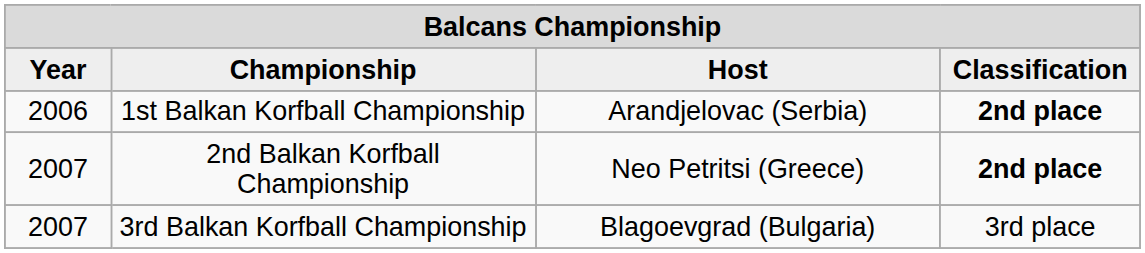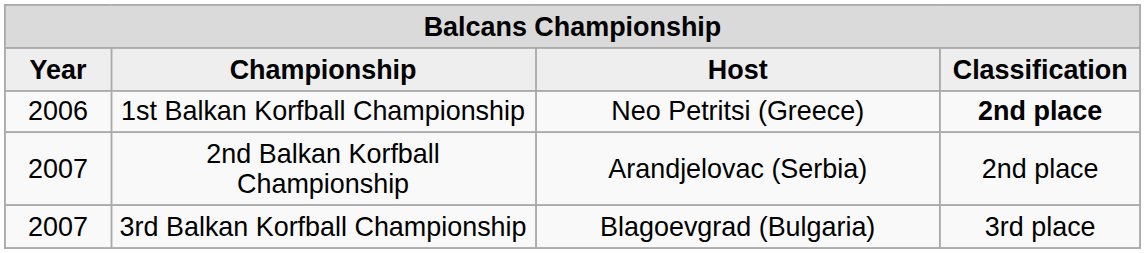(738, 112) Arandjelovac (Serbia) -> (738, 112) Neo Petritsi (Greece)
(738, 169) Neo Petritsi (Greece) -> (738, 169) Arandjelovac (Serbia)
(1040, 169) bold -> (1040, 169) normal
